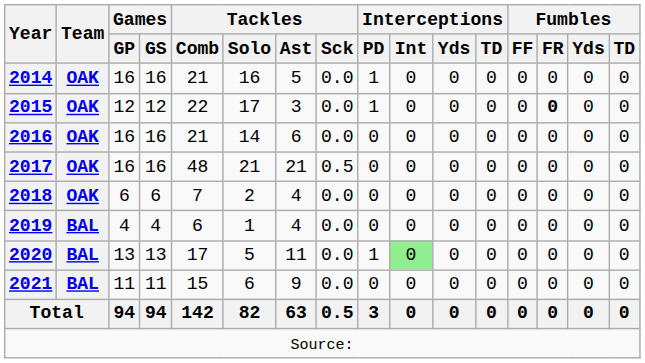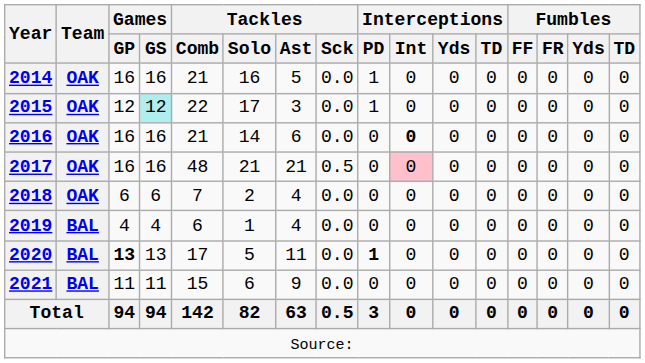(156, 108) no background -> (156, 108) paleturquoise background
(553, 108) bold -> (553, 108) normal
(411, 137) normal -> (411, 137) bold
(411, 167) no background -> (411, 167) pink background
(124, 255) normal -> (124, 255) bold
(374, 255) normal -> (374, 255) bold
(411, 255) lightgreen background -> (411, 255) no background
